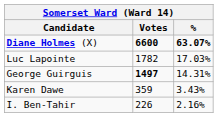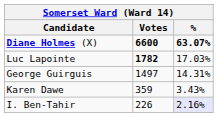(147, 58) normal -> (147, 58) bold
(147, 74) bold -> (147, 74) normal
(191, 105) no background -> (191, 105) lavender background
